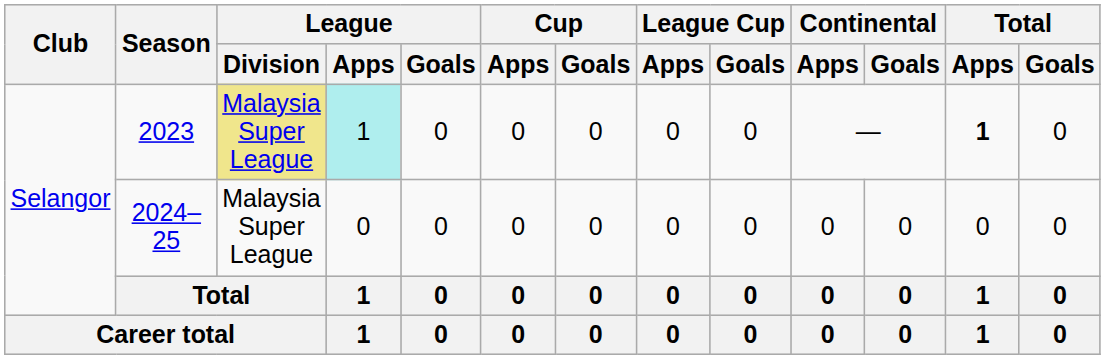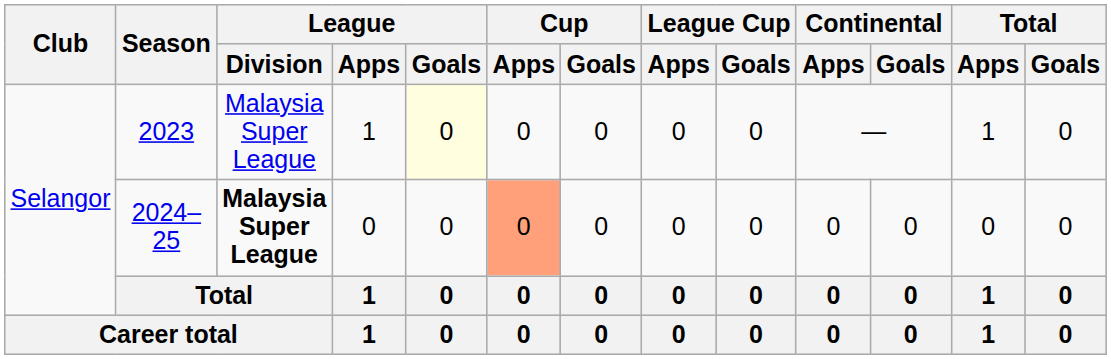(272, 131) khaki background -> (274, 131) no background
(363, 131) paleturquoise background -> (369, 131) no background
(441, 131) no background -> (446, 131) lightyellow background
(983, 131) bold -> (988, 131) normal
(272, 227) normal -> (274, 227) bold
(518, 227) no background -> (524, 227) lightsalmon background
